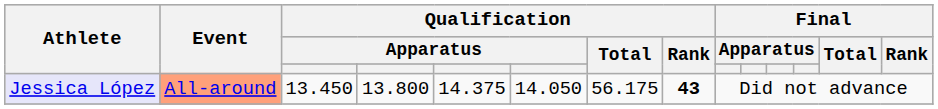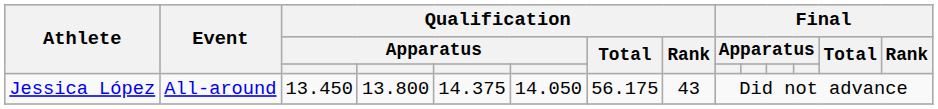(82, 88) lavender background -> (82, 88) no background
(220, 88) lightsalmon background -> (220, 88) no background
(689, 88) bold -> (689, 88) normal
